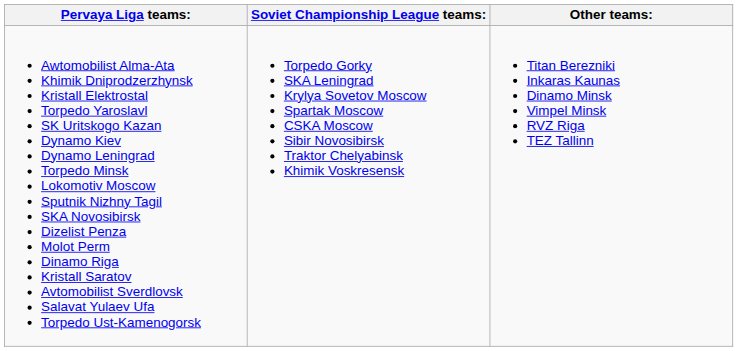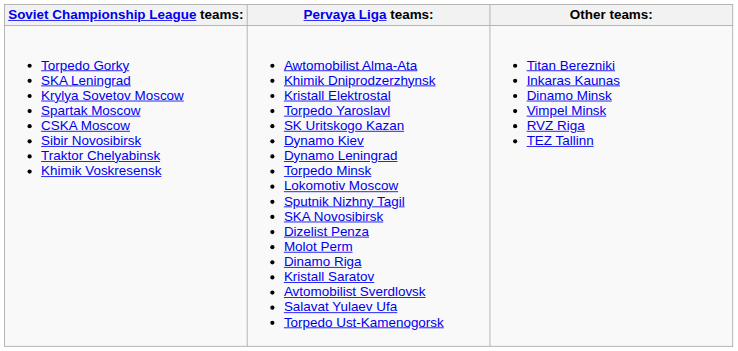columns swapped: (369, 15) <-> (126, 15)
